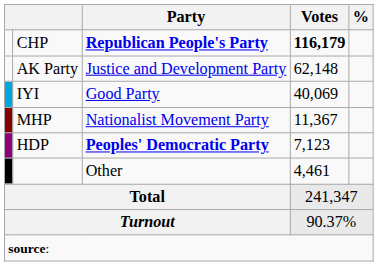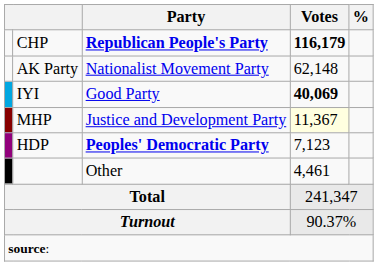(186, 68) Justice and Development Party -> (177, 68) Nationalist Movement Party
(316, 94) normal -> (316, 94) bold
(177, 119) Nationalist Movement Party -> (186, 119) Justice and Development Party
(316, 119) no background -> (316, 119) lightyellow background
